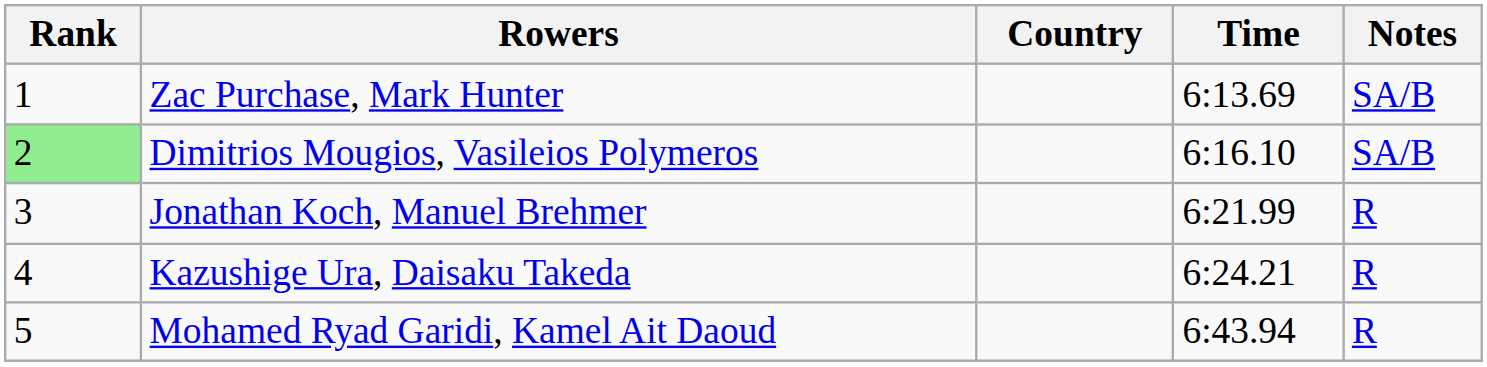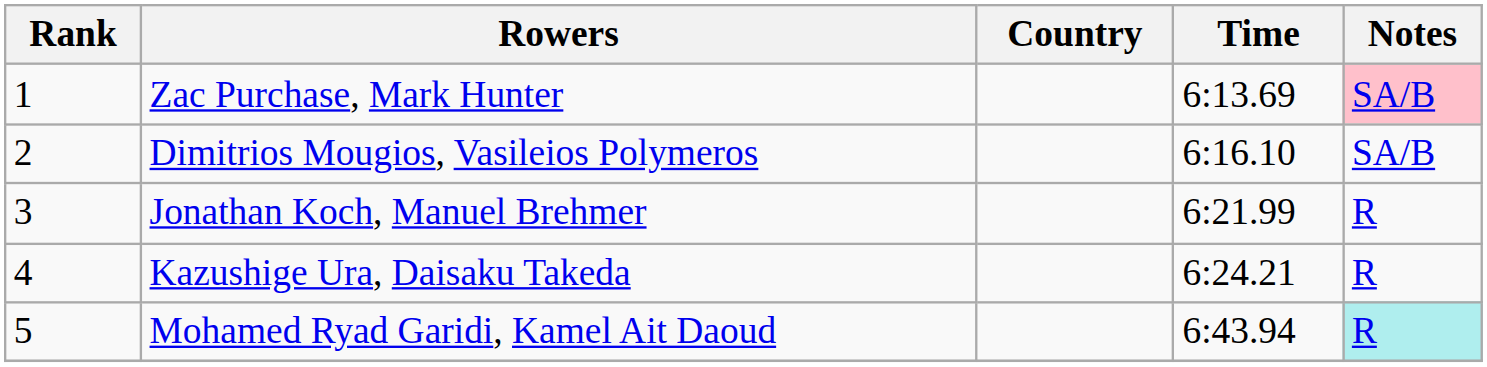(1394, 93) no background -> (1394, 93) pink background
(23, 152) lightgreen background -> (23, 152) no background
(1364, 331) no background -> (1364, 331) paleturquoise background
